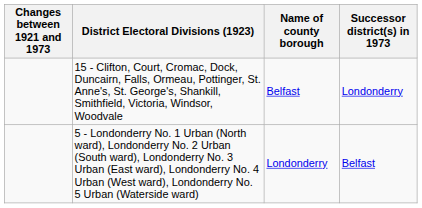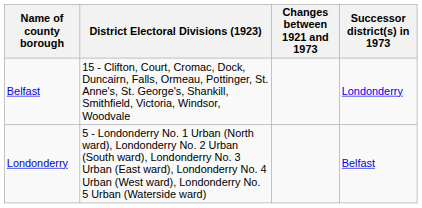columns swapped: (302, 31) <-> (38, 31)
